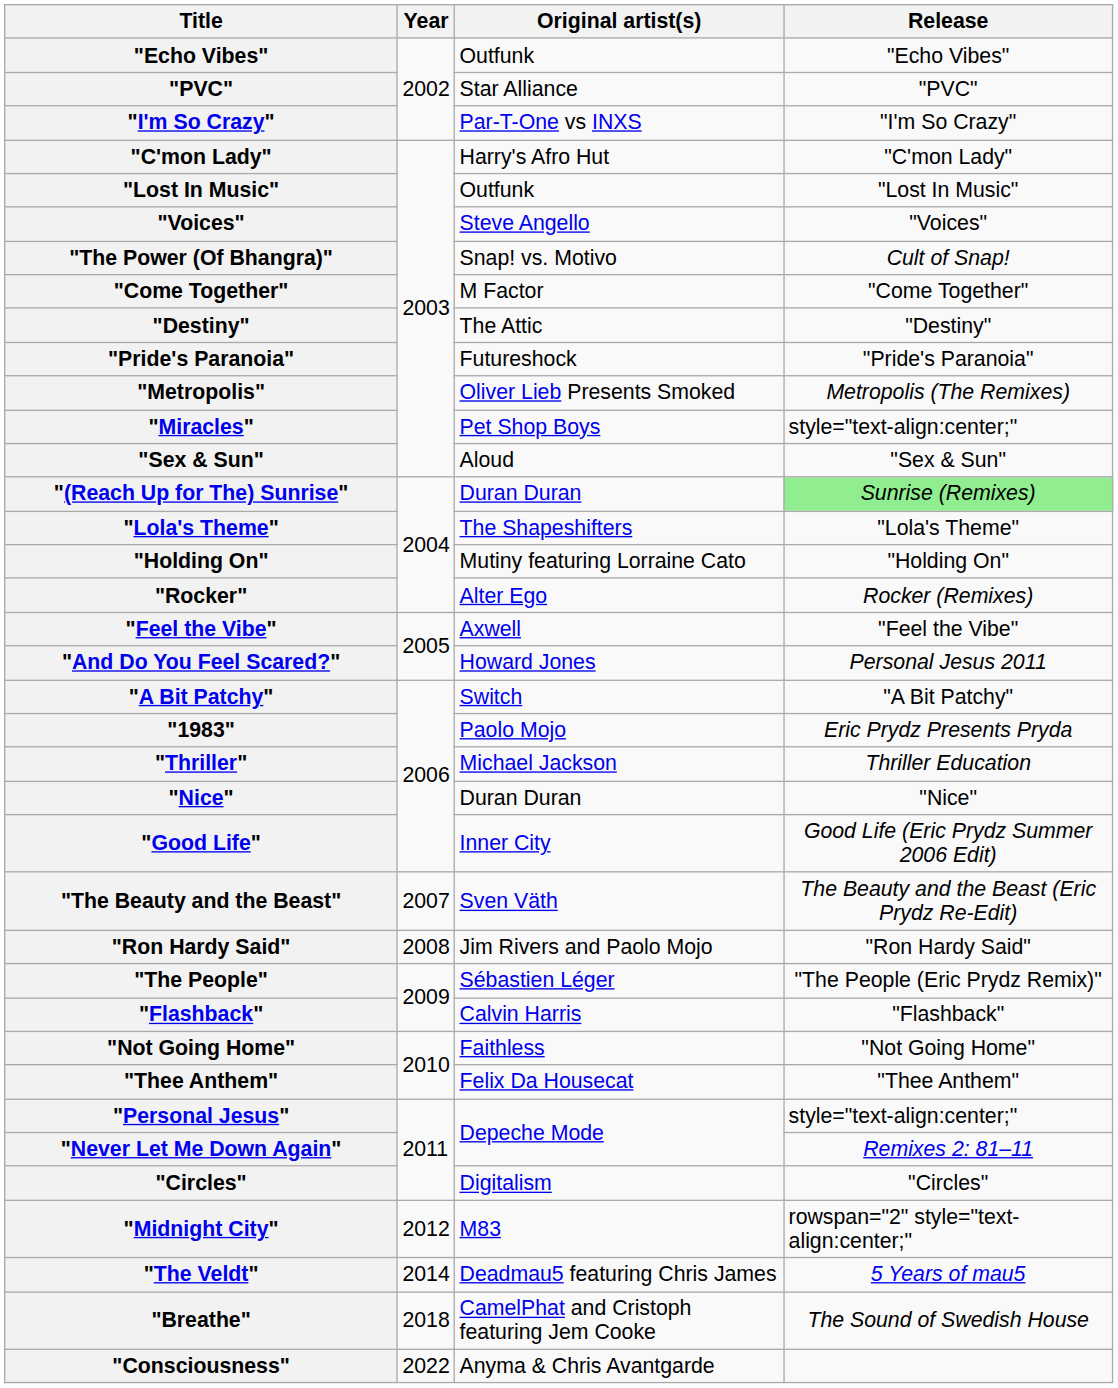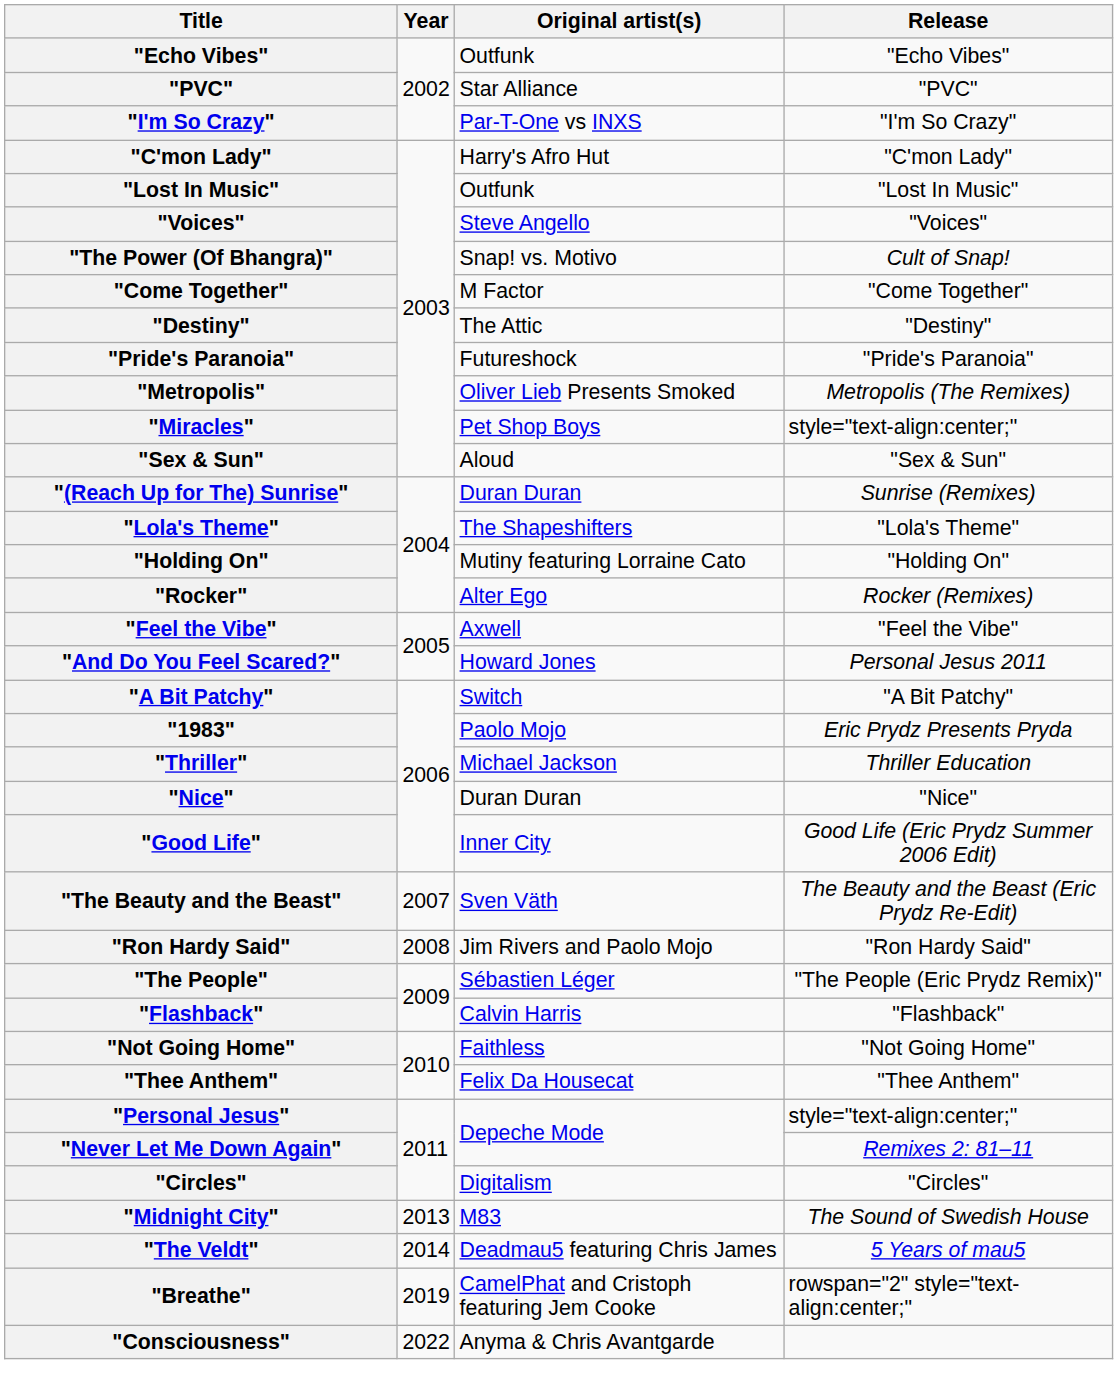(948, 493) lightgreen background -> (948, 493) no background
(426, 1228) 2012 -> (426, 1216) 2013
(904, 1228) rowspan="2" style="text-align:center;" -> (948, 1216) The Sound of Swedish House
(426, 1320) 2018 -> (426, 1296) 2019
(948, 1320) The Sound of Swedish House -> (904, 1296) rowspan="2" style="text-align:center;"
